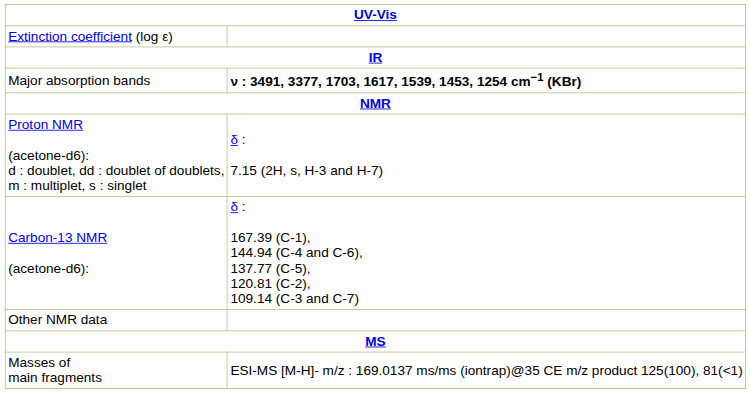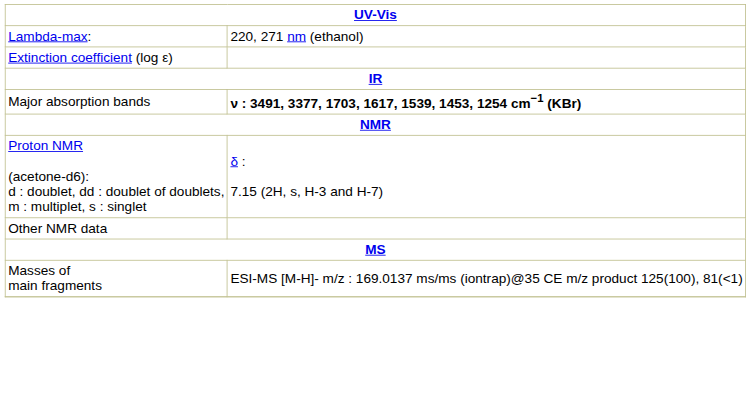+ row: (50, 36)
- row: (58, 253)
